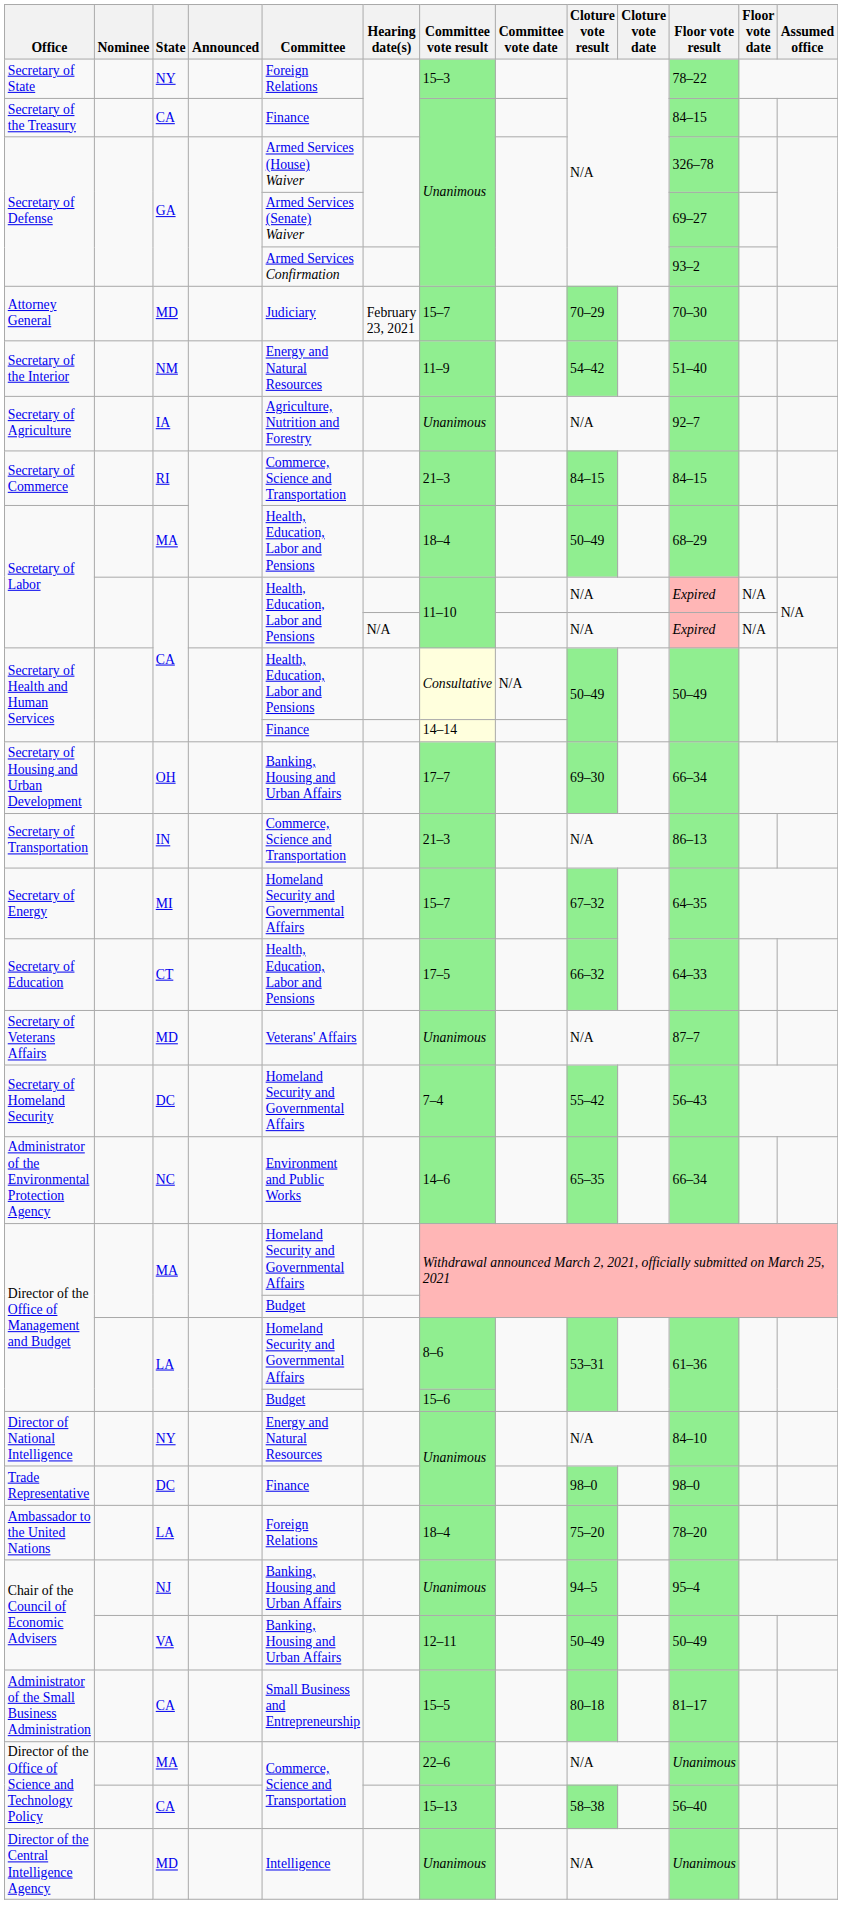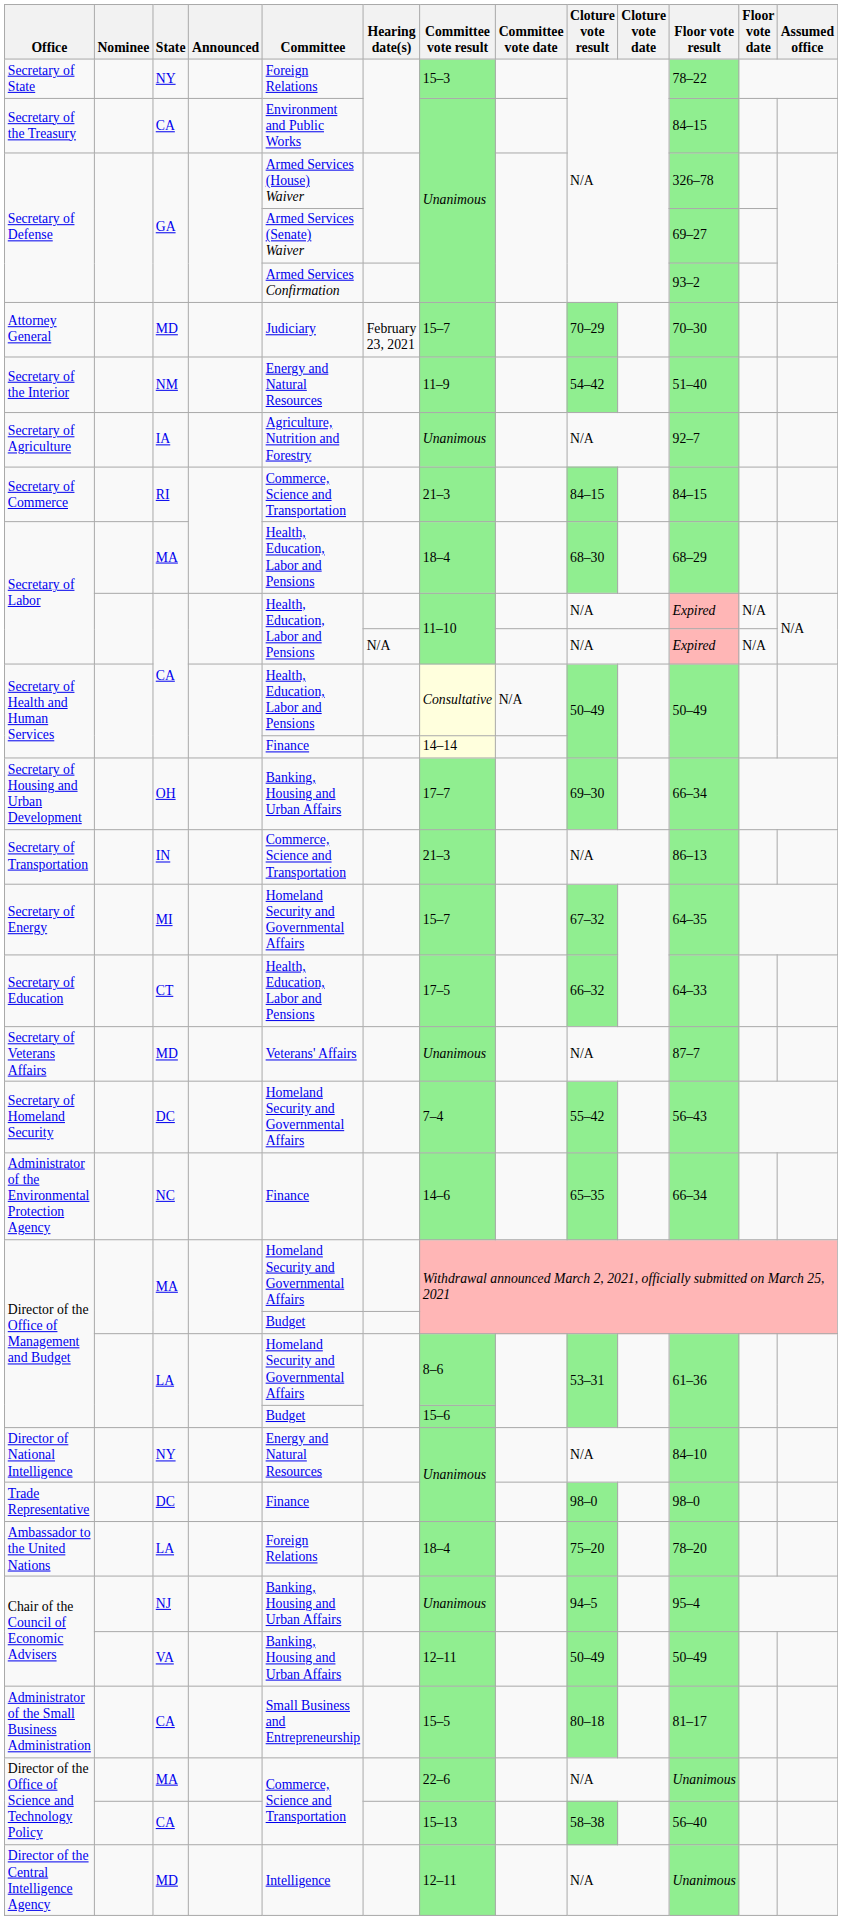(287, 117) Finance -> (302, 125) Environment and Public Works
(587, 541) 50–49 -> (587, 557) 68–30
(302, 1179) Environment and Public Works -> (287, 1195) Finance
(454, 1863) Unanimous -> (440, 1879) 12–11
